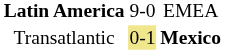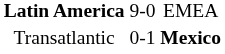(142, 37) khaki background -> (142, 37) no background
